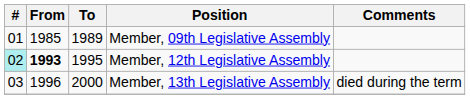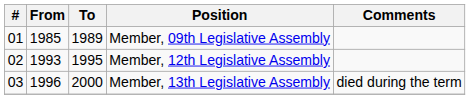(16, 60) paleturquoise background -> (16, 60) no background
(45, 60) bold -> (45, 60) normal
